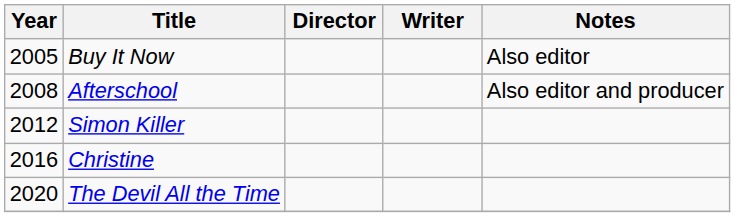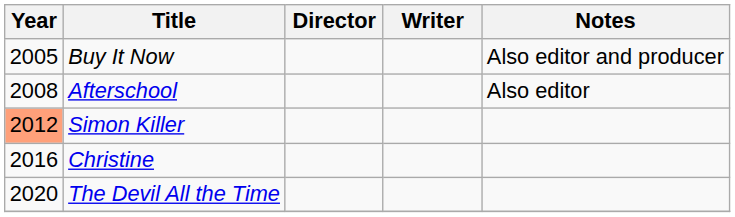(538, 56) Also editor -> (605, 56) Also editor and producer
(605, 90) Also editor and producer -> (538, 90) Also editor
(34, 125) no background -> (34, 125) lightsalmon background
